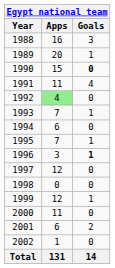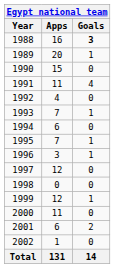(91, 40) normal -> (91, 40) bold
(91, 69) bold -> (91, 69) normal
(57, 98) lightgreen background -> (57, 98) no background
(91, 156) bold -> (91, 156) normal
